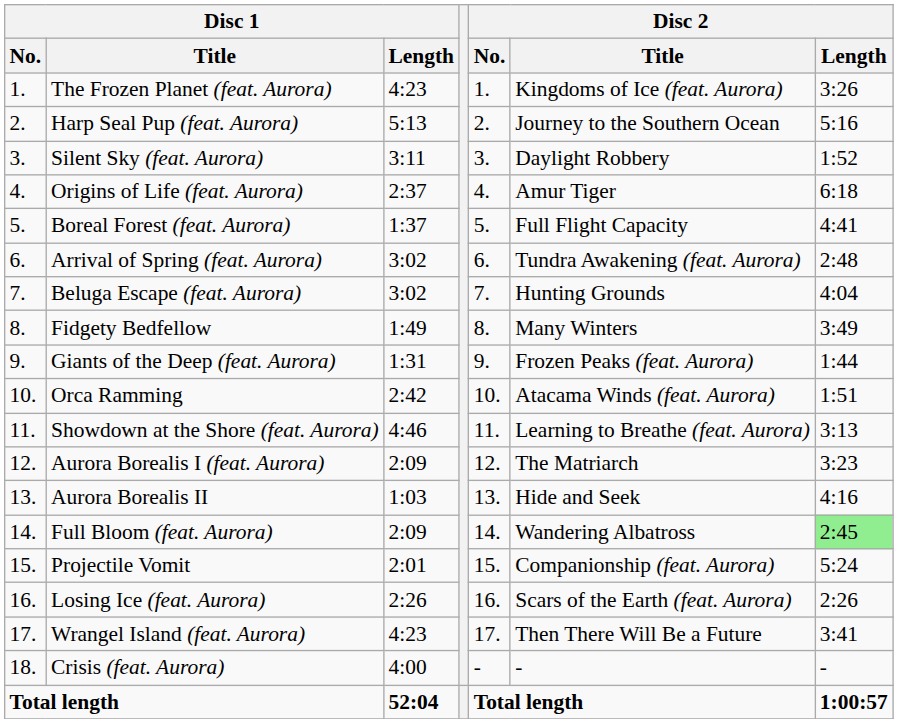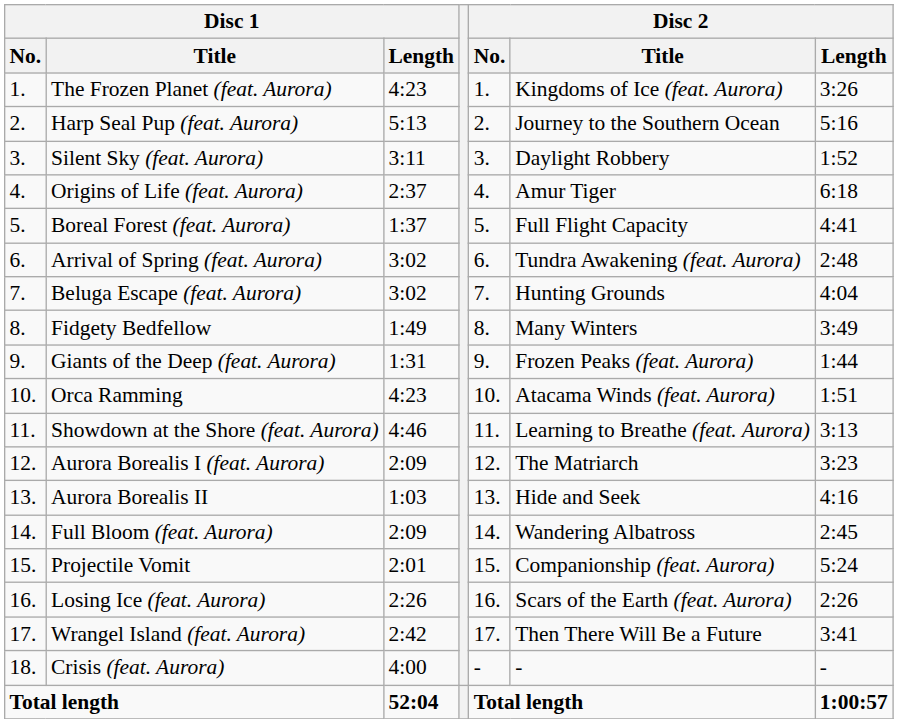(408, 395) 2:42 -> (408, 395) 4:23
(839, 531) lightgreen background -> (839, 531) no background
(408, 633) 4:23 -> (408, 633) 2:42
